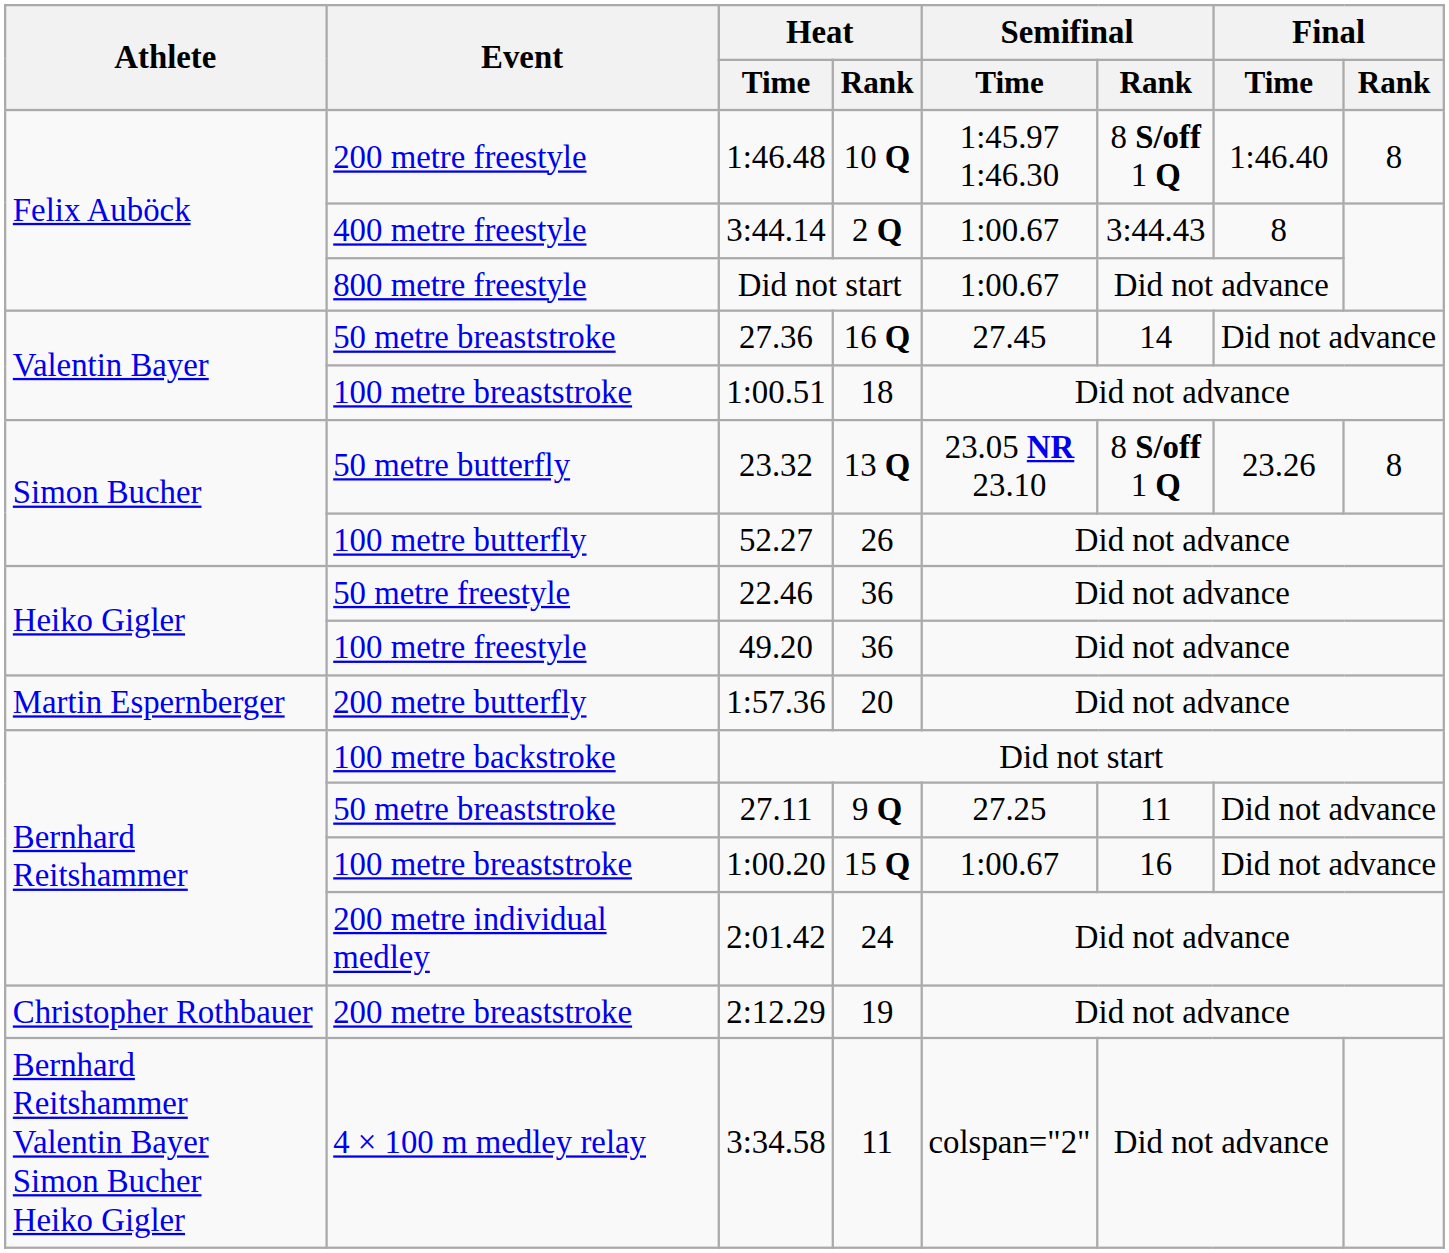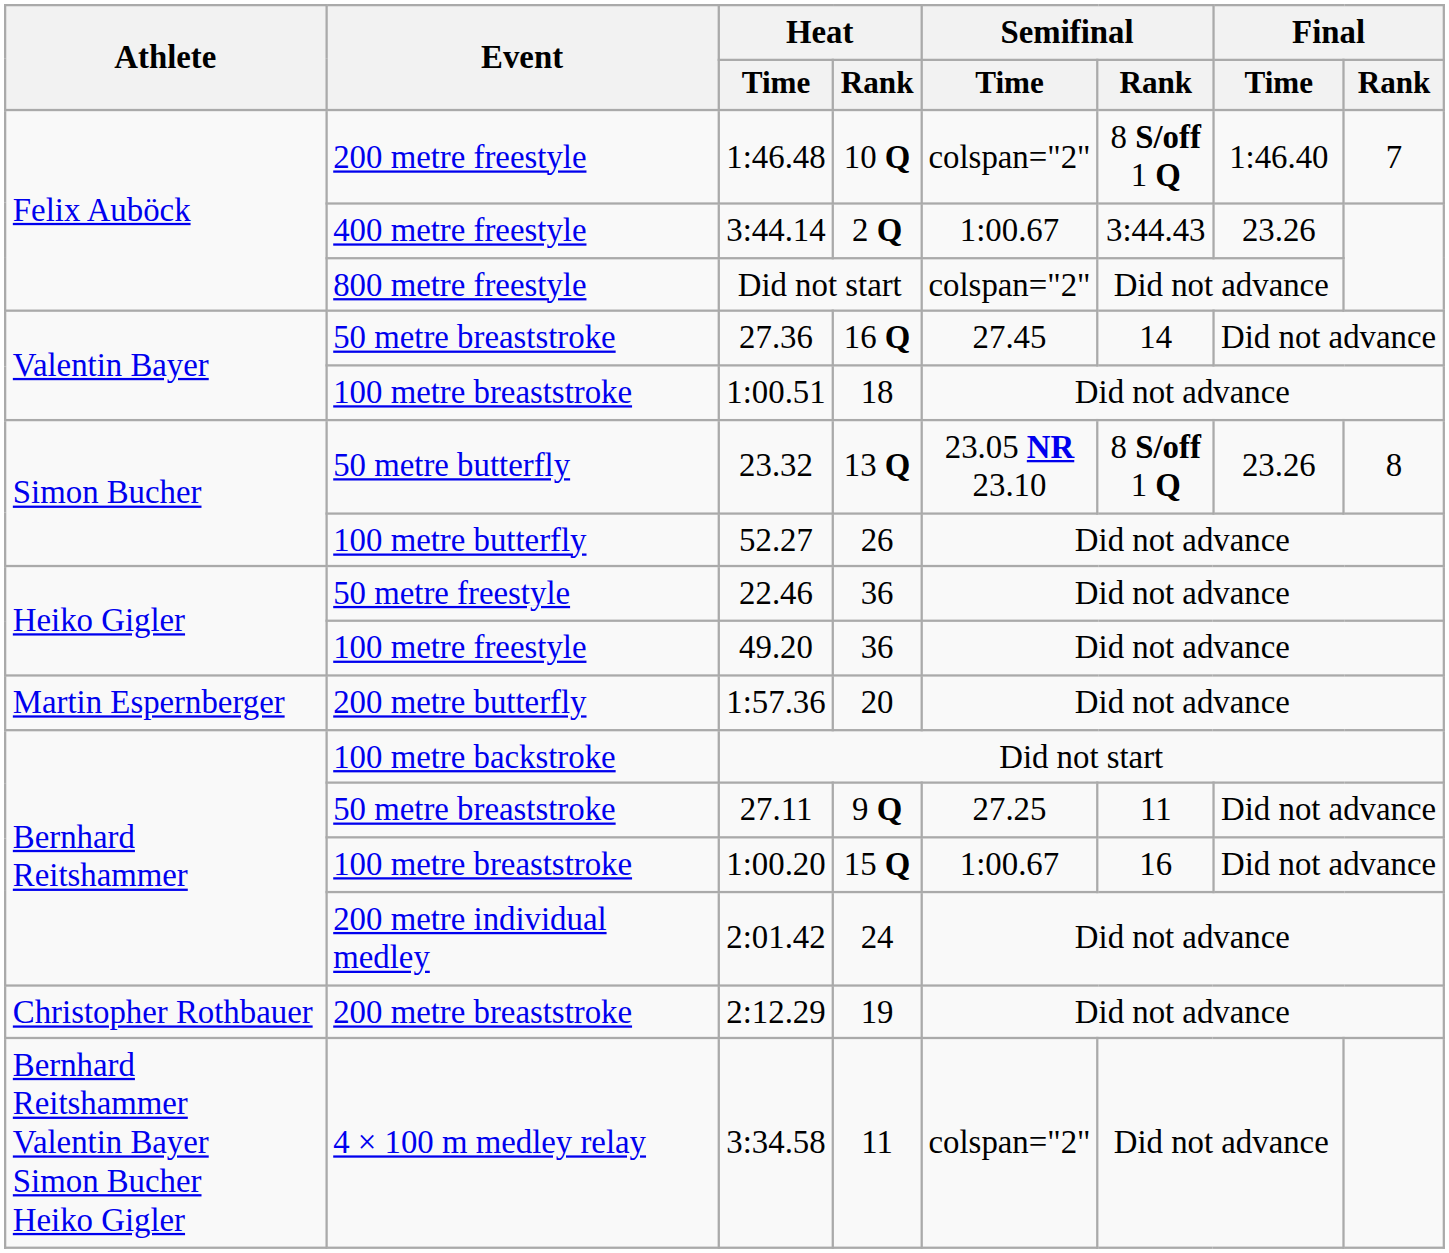(1009, 156) 1:45.97 1:46.30 -> (1010, 156) colspan="2"
(1394, 156) 8 -> (1394, 156) 7
(1279, 230) 8 -> (1279, 230) 23.26
(1009, 284) 1:00.67 -> (1010, 284) colspan="2"
